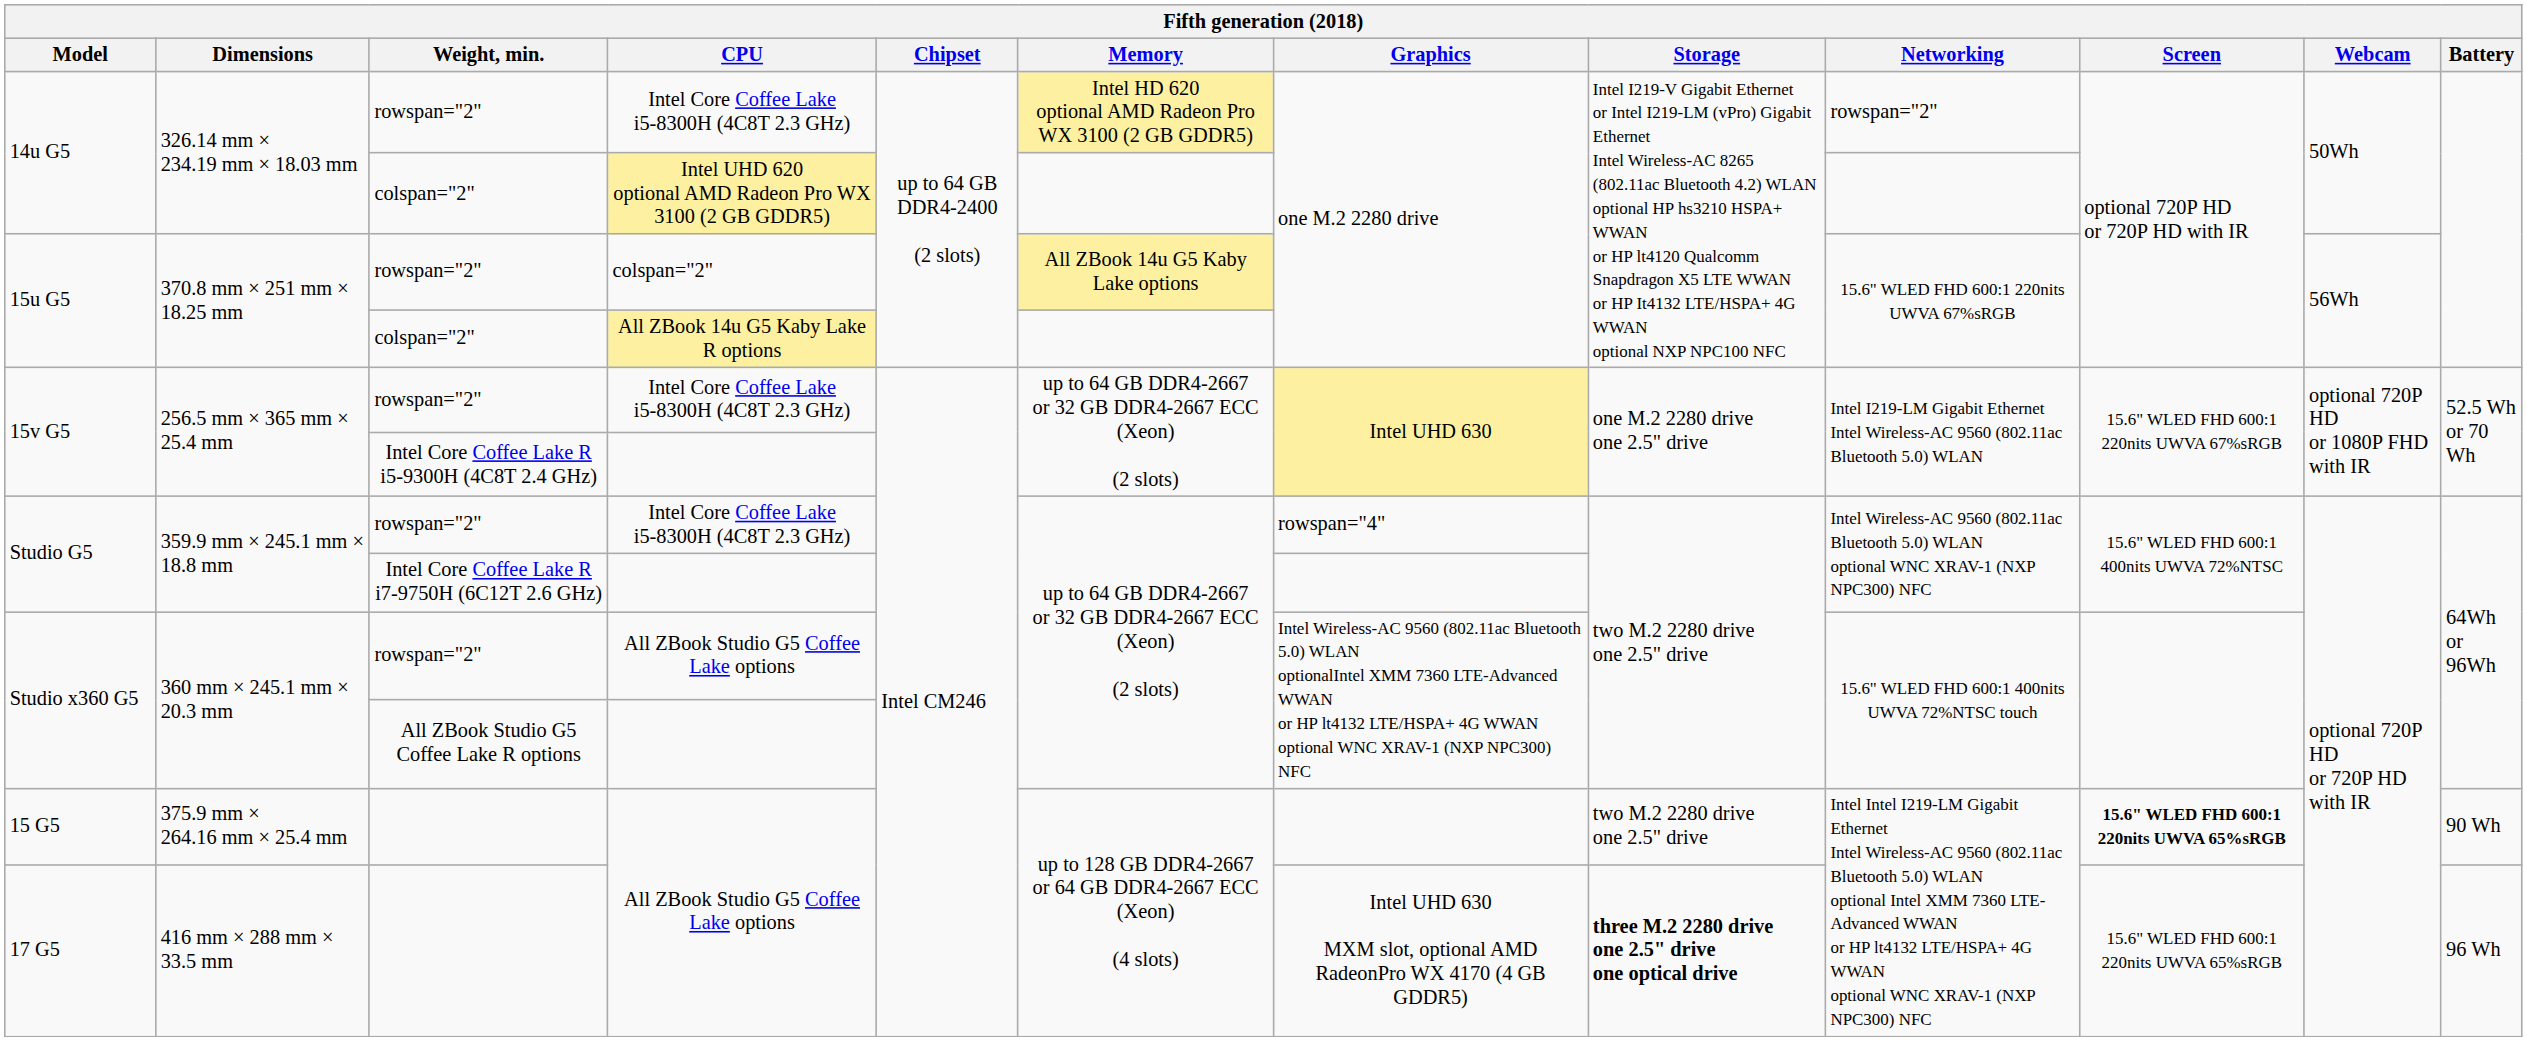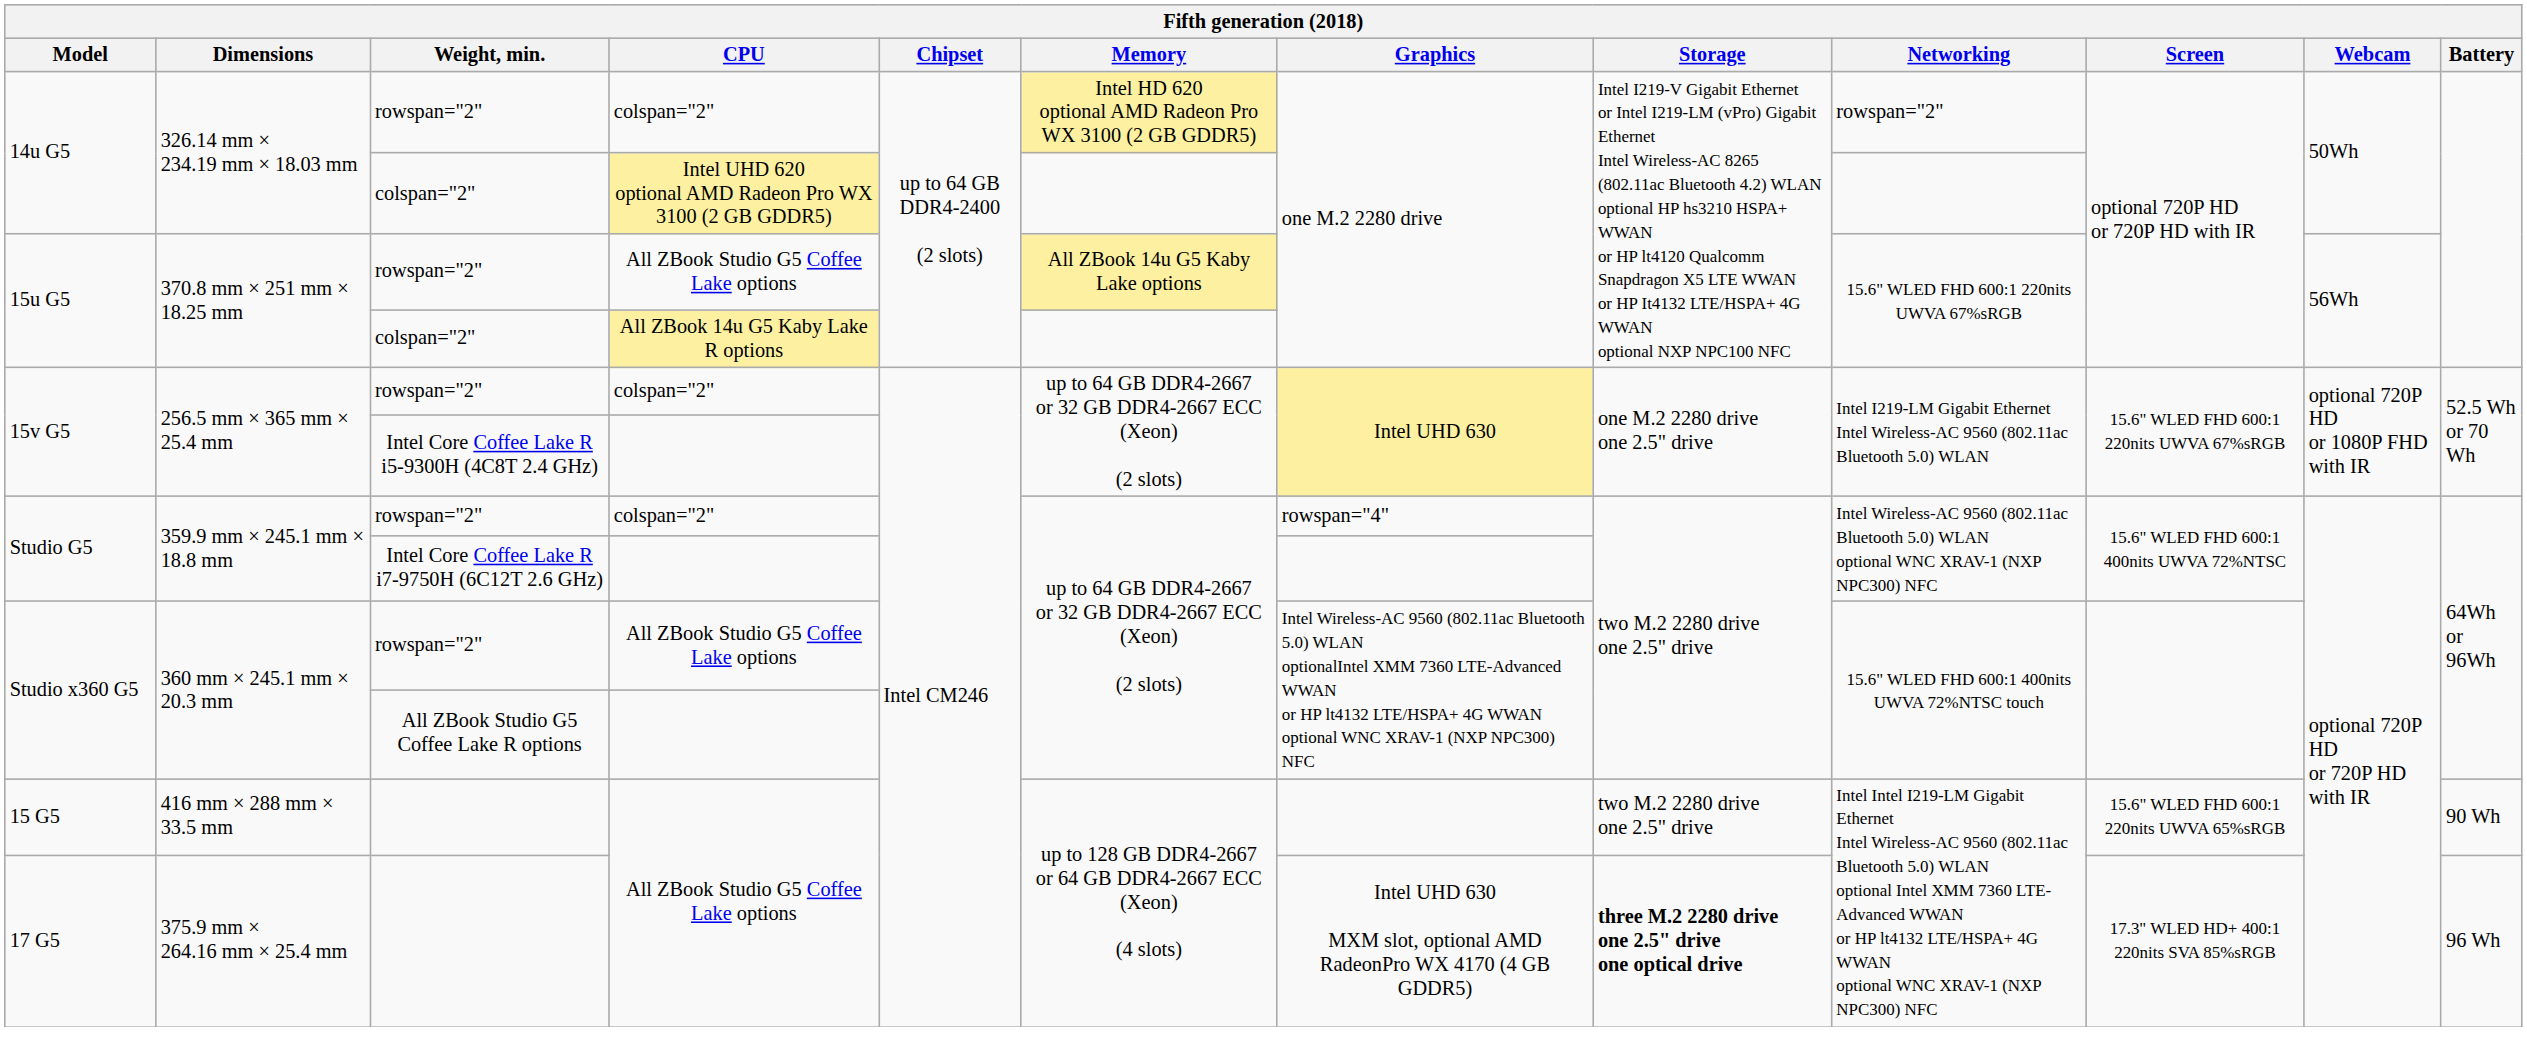(742, 111) Intel Core Coffee Lake i5-8300H (4C8T 2.3 GHz) -> (664, 111) colspan="2"
(663, 271) colspan="2" -> (744, 271) All ZBook Studio G5 Coffee Lake options
(742, 399) Intel Core Coffee Lake i5-8300H (4C8T 2.3 GHz) -> (664, 391) colspan="2"
(742, 524) Intel Core Coffee Lake i5-8300H (4C8T 2.3 GHz) -> (664, 515) colspan="2"
(254, 825) 375.9 mm × 264.16 mm × 25.4 mm -> (247, 816) 416 mm × 288 mm × 33.5 mm
(2192, 825) bold -> (2195, 816) normal
(247, 949) 416 mm × 288 mm × 33.5 mm -> (254, 940) 375.9 mm × 264.16 mm × 25.4 mm
(2192, 950) 15.6" WLED FHD 600:1 220nits UWVA 65%sRGB -> (2195, 941) 17.3" WLED HD+ 400:1 220nits SVA 85%sRGB
